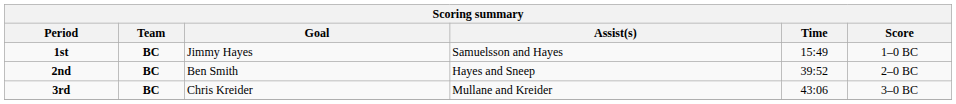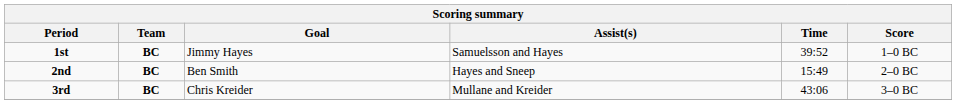(814, 52) 15:49 -> (814, 52) 39:52
(814, 71) 39:52 -> (814, 71) 15:49
